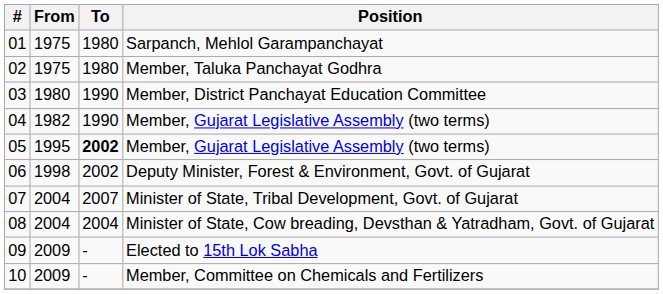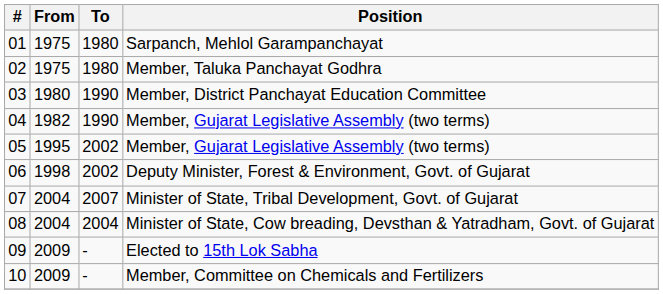(100, 146) bold -> (100, 146) normal
